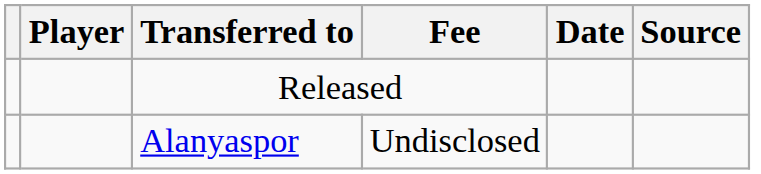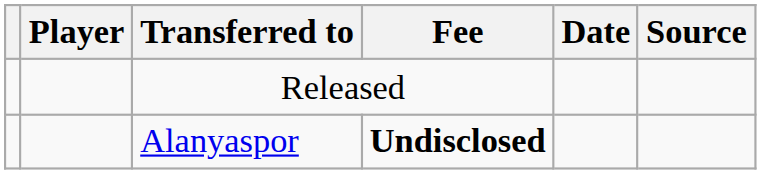(455, 140) normal -> (458, 140) bold
